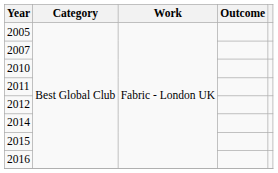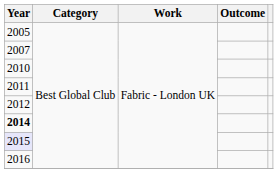(19, 123) normal -> (19, 123) bold
(19, 141) no background -> (19, 141) lavender background
